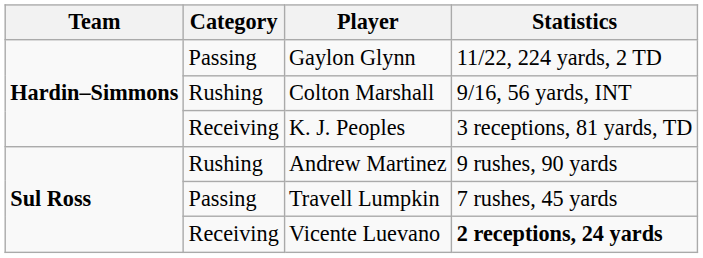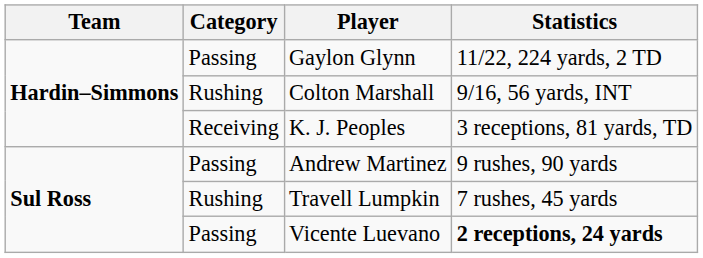(226, 163) Rushing -> (223, 163) Passing
(223, 198) Passing -> (226, 198) Rushing
(234, 234) Receiving -> (223, 234) Passing
